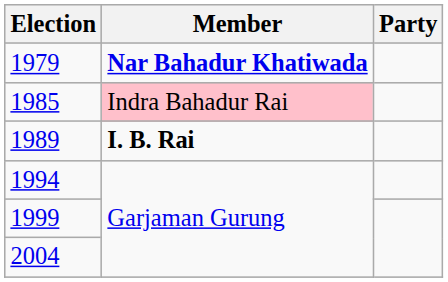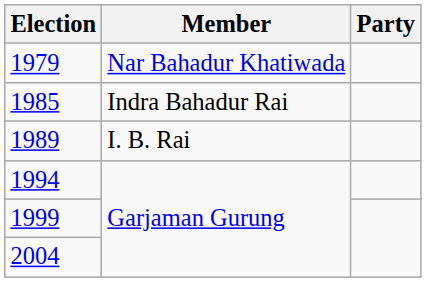(238, 62) bold -> (226, 62) normal
(198, 101) pink background -> (198, 101) no background
(151, 140) bold -> (149, 140) normal
